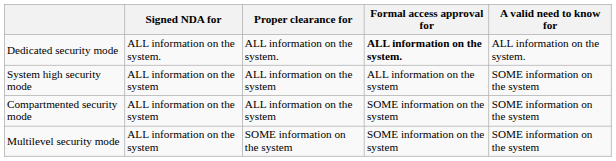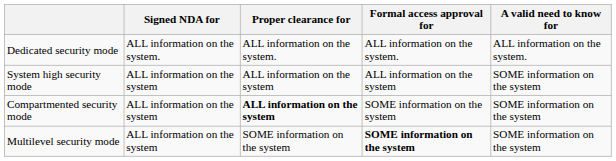(424, 50) bold -> (419, 50) normal
(299, 110) normal -> (300, 110) bold
(426, 141) normal -> (419, 141) bold
